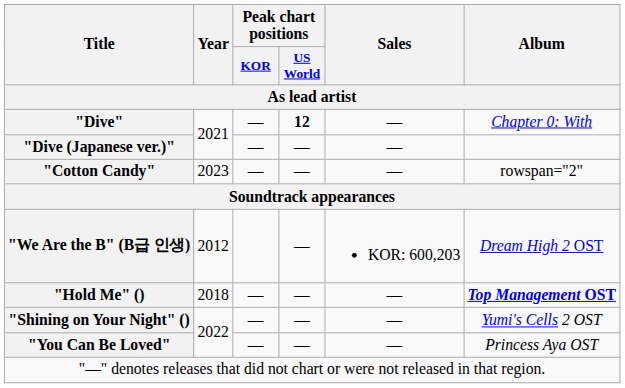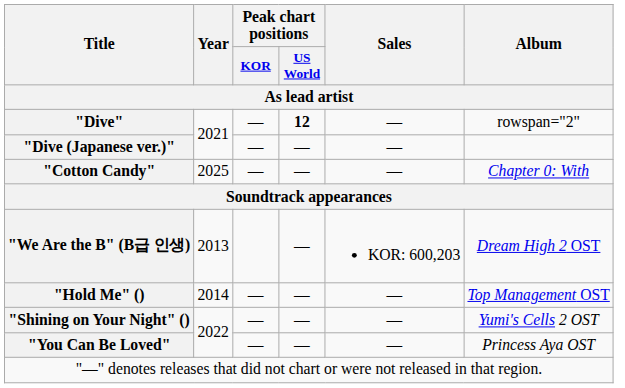(542, 121) Chapter 0: With -> (539, 121) rowspan="2"
(213, 171) 2023 -> (213, 171) 2025
(542, 171) rowspan="2" -> (539, 171) Chapter 0: With
(213, 245) 2012 -> (213, 245) 2013
(213, 295) 2018 -> (213, 295) 2014
(542, 295) bold -> (539, 295) normal
